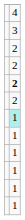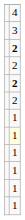(15, 48) normal -> (15, 48) bold
(15, 118) paleturquoise background -> (15, 118) no background
(15, 135) no background -> (15, 135) lightyellow background
